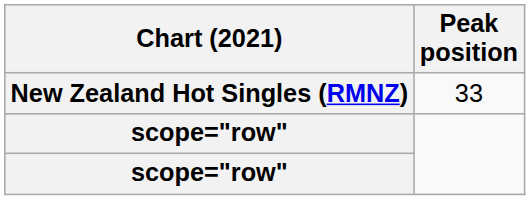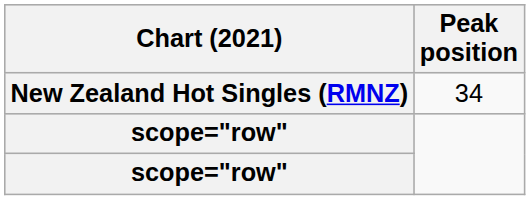(469, 93) 33 -> (469, 93) 34
